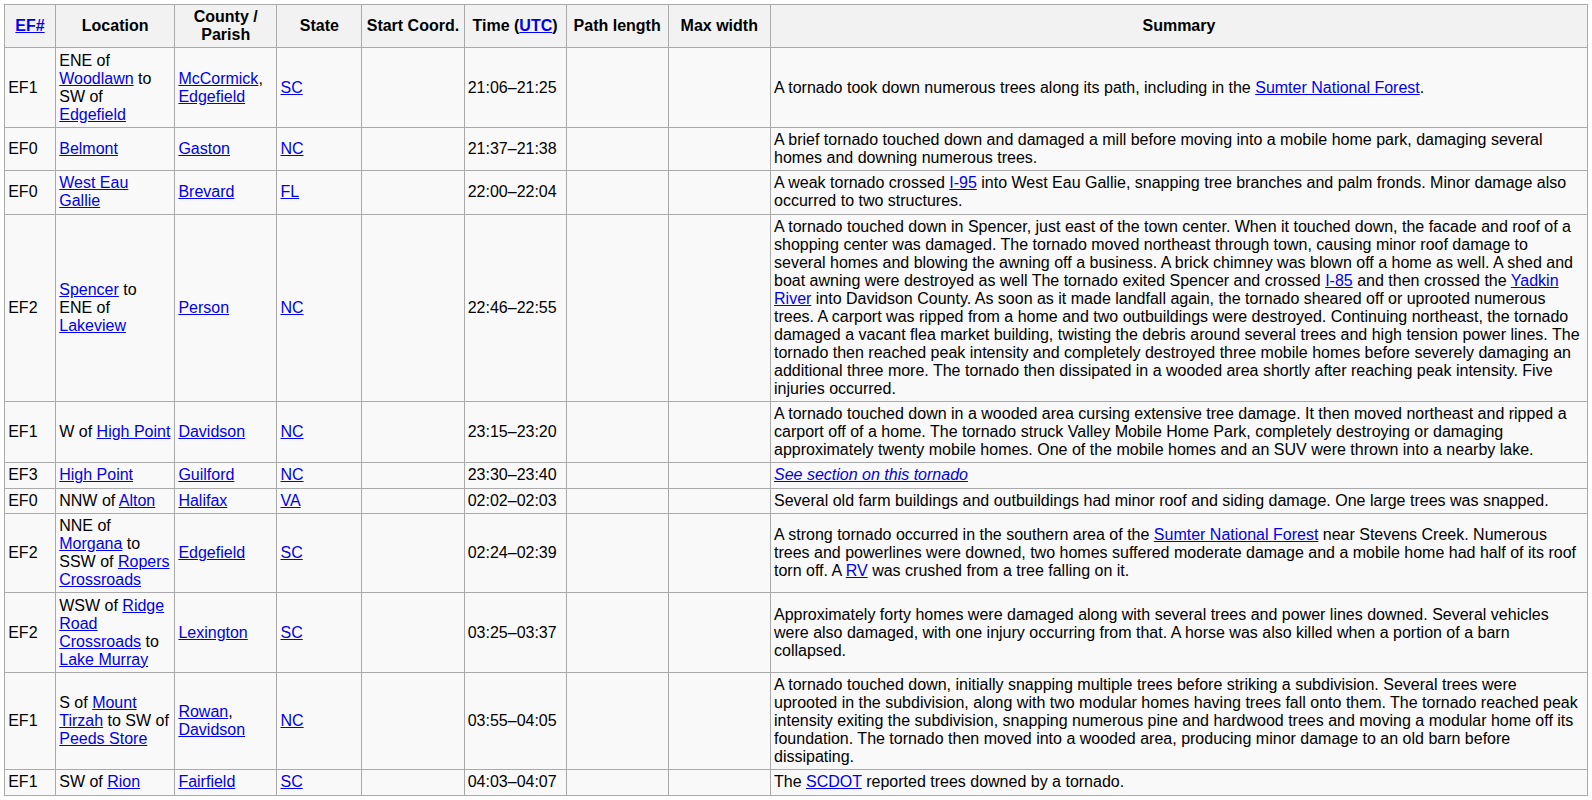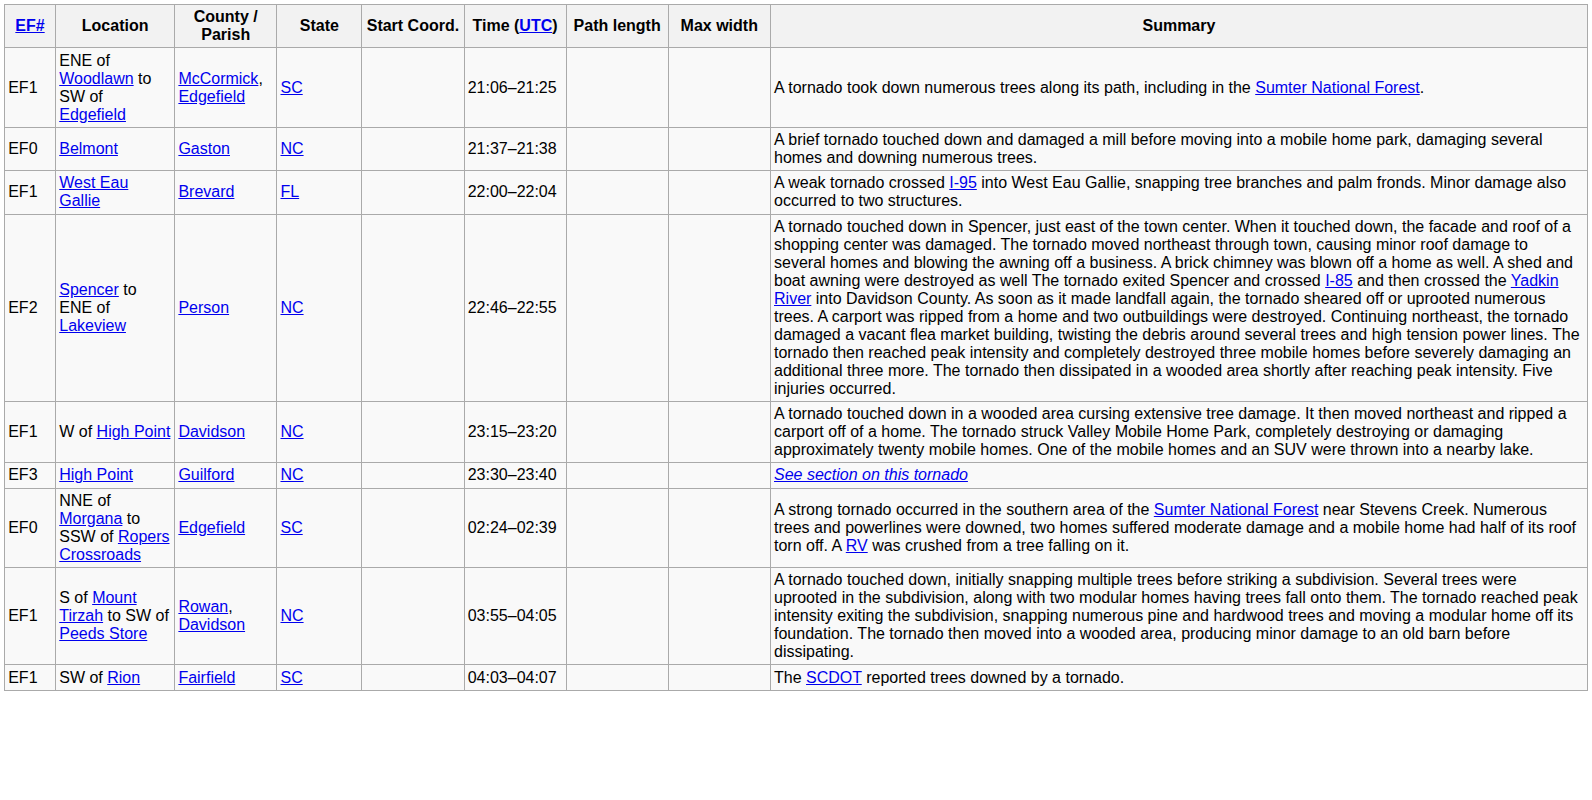(23, 192) EF0 -> (23, 192) EF1
- row: (107, 500)
(23, 553) EF2 -> (23, 527) EF0
- row: (112, 632)
